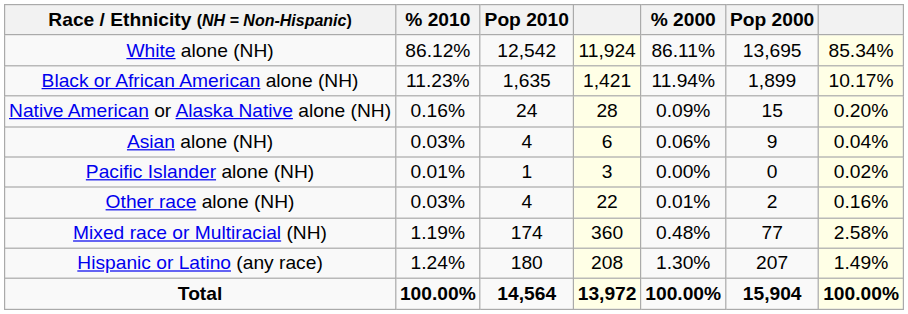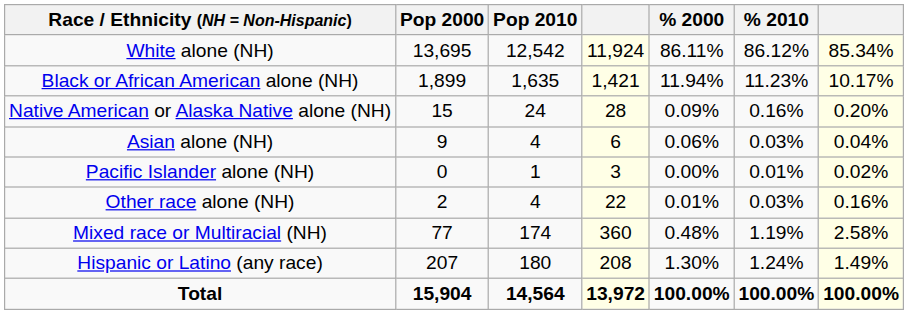columns swapped: (772, 19) <-> (438, 19)
